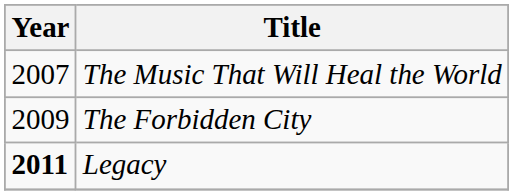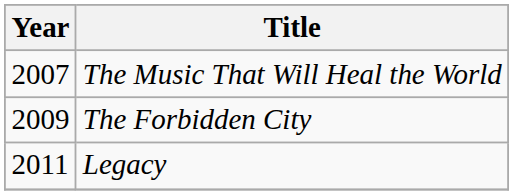(40, 165) bold -> (40, 165) normal
